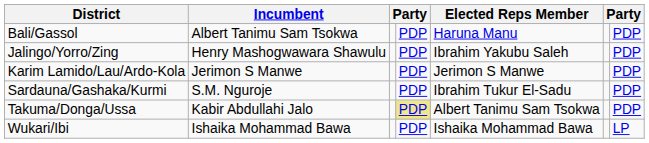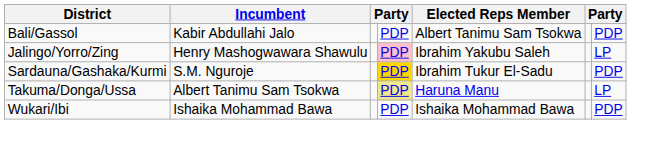(275, 33) Albert Tanimu Sam Tsokwa -> (234, 33) Kabir Abdullahi Jalo
(475, 33) Haruna Manu -> (498, 33) Albert Tanimu Sam Tsokwa
(413, 52) no background -> (395, 52) pink background
(627, 52) PDP -> (603, 52) LP
- row: (96, 71)
(413, 90) no background -> (395, 71) gold background
(252, 110) Kabir Abdullahi Jalo -> (256, 90) Albert Tanimu Sam Tsokwa
(517, 110) Albert Tanimu Sam Tsokwa -> (457, 90) Haruna Manu
(627, 110) PDP -> (603, 90) LP
(621, 129) LP -> (608, 110) PDP
